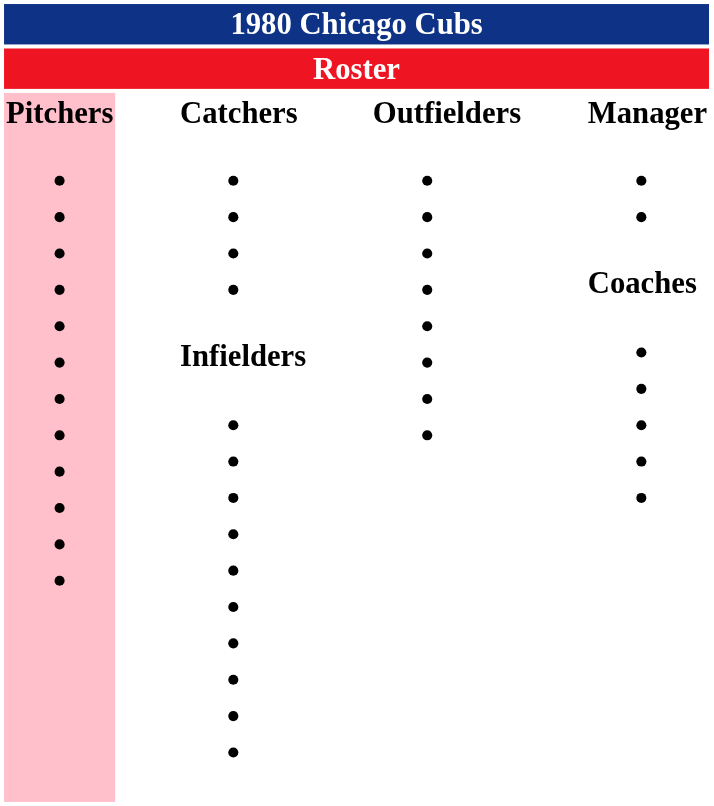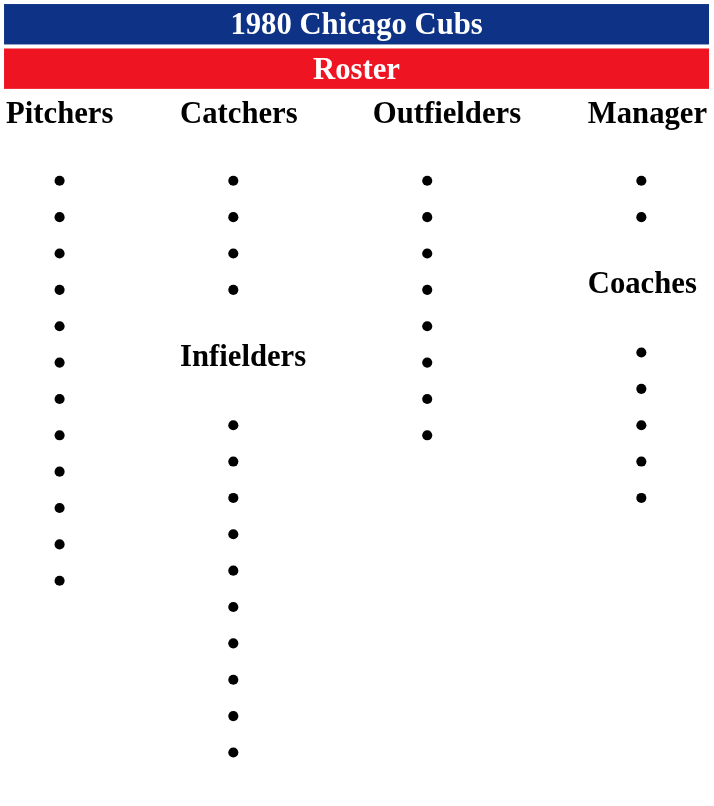(60, 347) pink background -> (60, 347) no background
